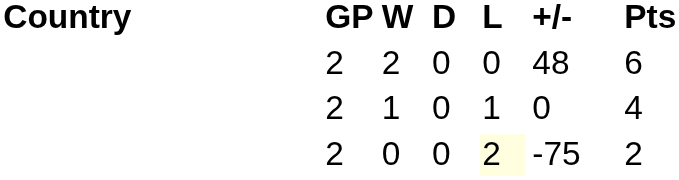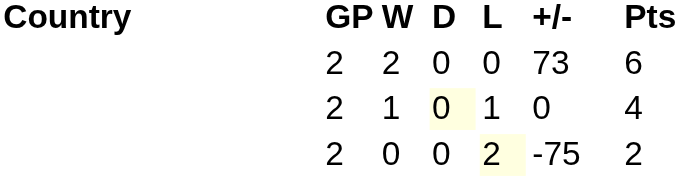(551, 62) 48 -> (551, 62) 73
(441, 108) no background -> (441, 108) lightyellow background
